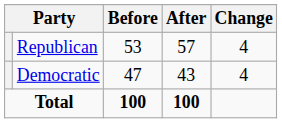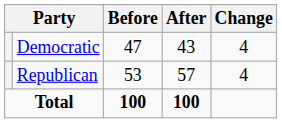rows swapped: (57, 46) <-> (58, 74)
